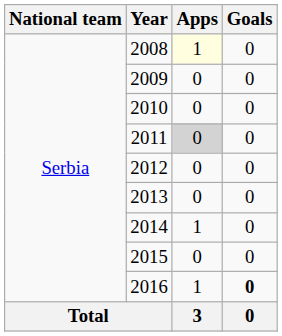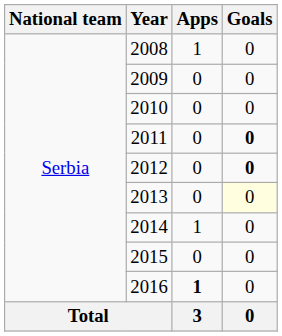(197, 49) lightyellow background -> (197, 49) no background
(197, 138) lightgrey background -> (197, 138) no background
(250, 138) normal -> (250, 138) bold
(250, 167) normal -> (250, 167) bold
(250, 197) no background -> (250, 197) lightyellow background
(197, 286) normal -> (197, 286) bold
(250, 286) bold -> (250, 286) normal
